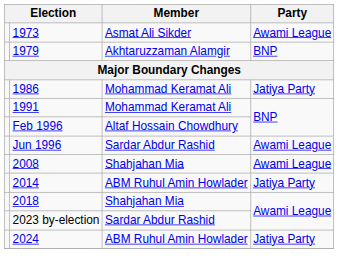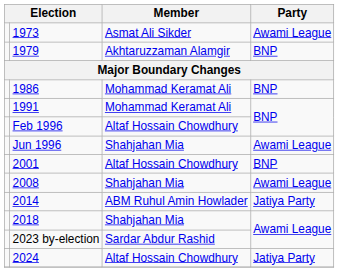(284, 88) Jatiya Party -> (265, 88) BNP
(160, 145) Sardar Abdur Rashid -> (144, 145) Shahjahan Mia
+ row: (26, 164)
(176, 239) ABM Ruhul Amin Howlader -> (171, 257) Altaf Hossain Chowdhury
